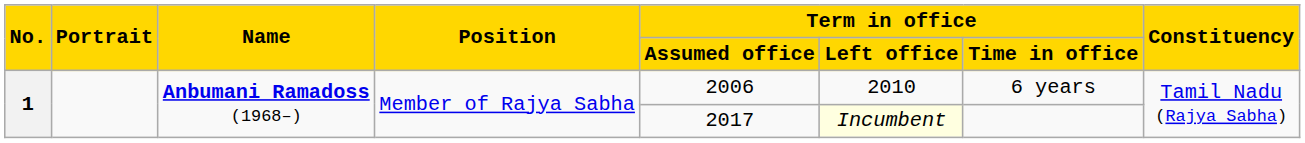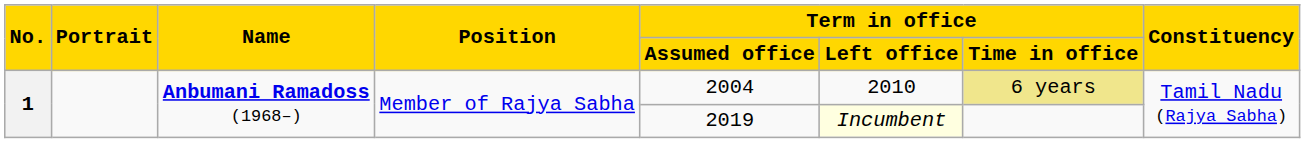(730, 87) 2006 -> (730, 87) 2004
(1053, 87) no background -> (1053, 87) khaki background
(730, 120) 2017 -> (730, 120) 2019
